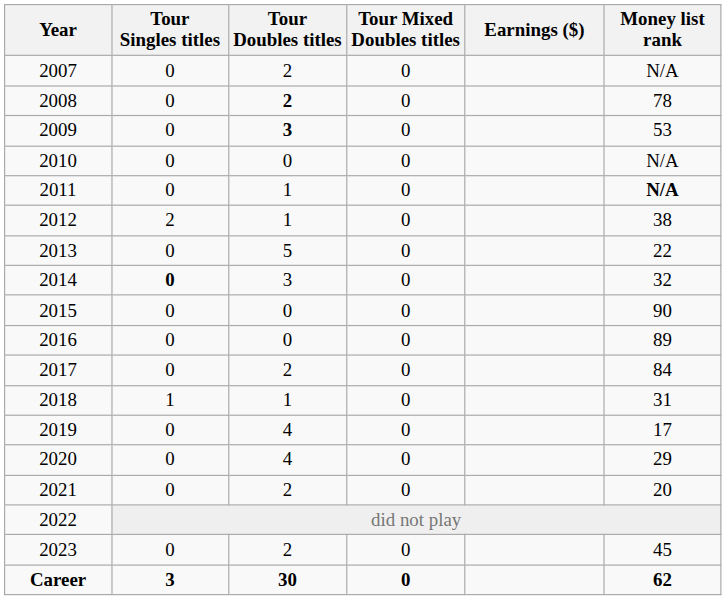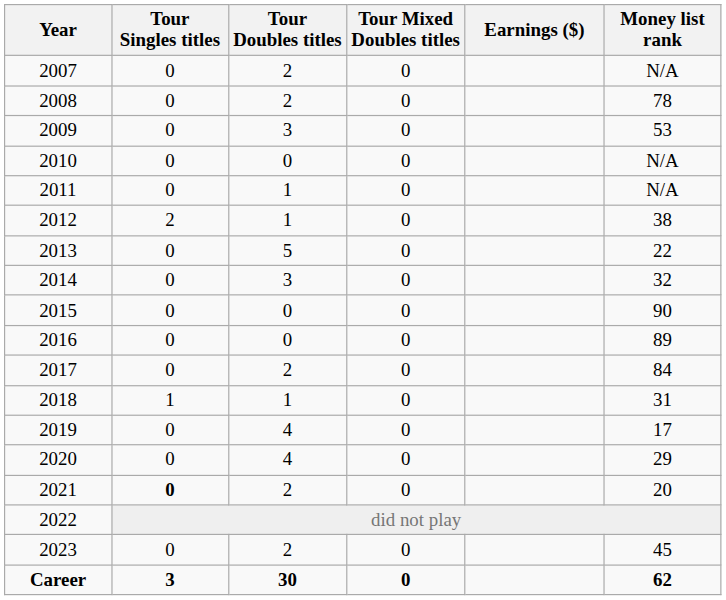(287, 100) bold -> (287, 100) normal
(287, 130) bold -> (287, 130) normal
(662, 190) bold -> (662, 190) normal
(170, 280) bold -> (170, 280) normal
(170, 489) normal -> (170, 489) bold
